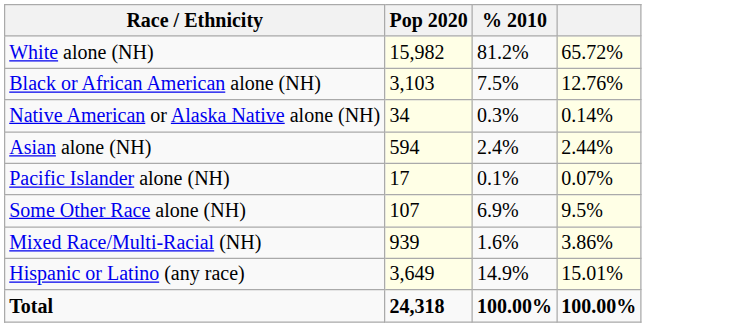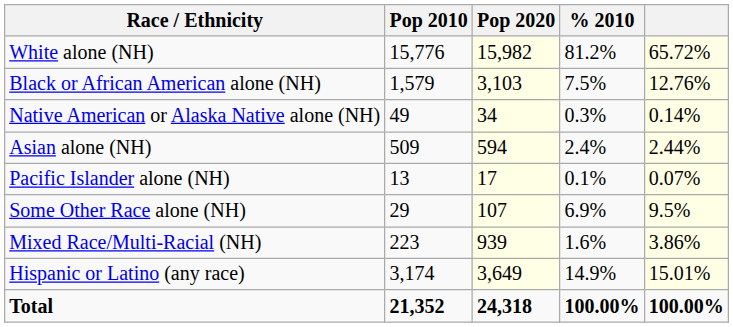+ column: (429, 20)
